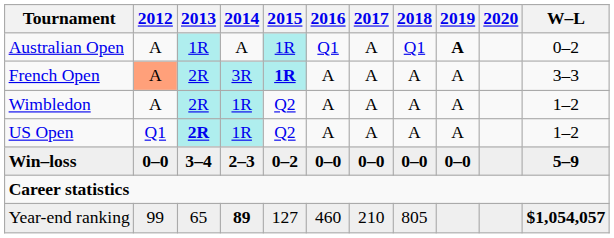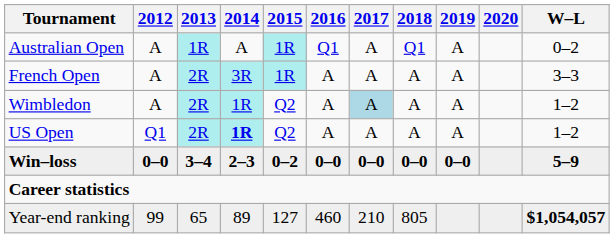(458, 46) bold -> (458, 46) normal
(155, 75) lightsalmon background -> (155, 75) no background
(285, 75) bold -> (285, 75) normal
(371, 103) no background -> (371, 103) lightblue background
(199, 132) bold -> (199, 132) normal
(242, 132) normal -> (242, 132) bold
(242, 217) bold -> (242, 217) normal
